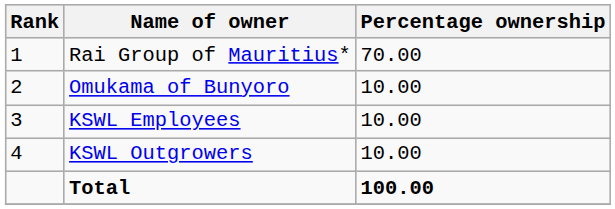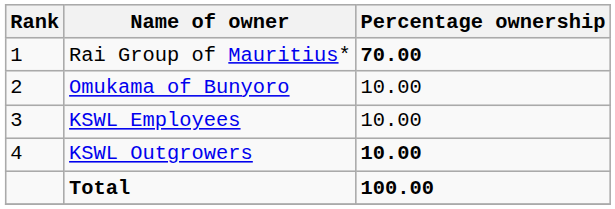(391, 55) normal -> (391, 55) bold
(391, 154) normal -> (391, 154) bold
